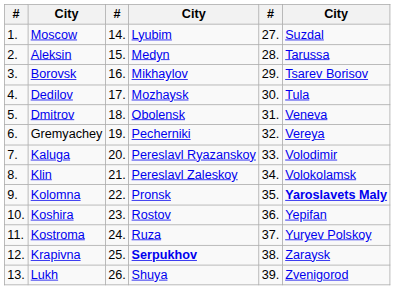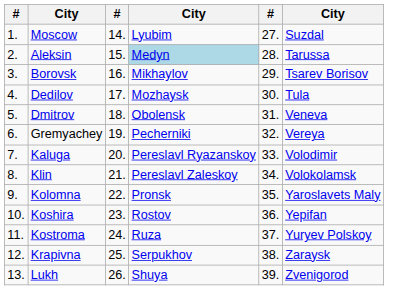(151, 54) no background -> (151, 54) lightblue background
(336, 194) bold -> (333, 194) normal
(164, 255) bold -> (162, 255) normal
